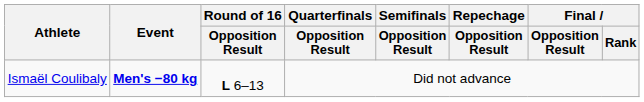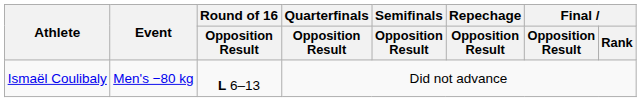(155, 79) bold -> (153, 79) normal
